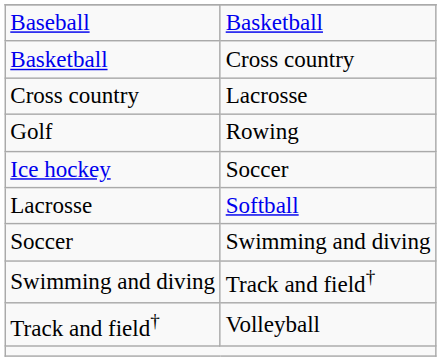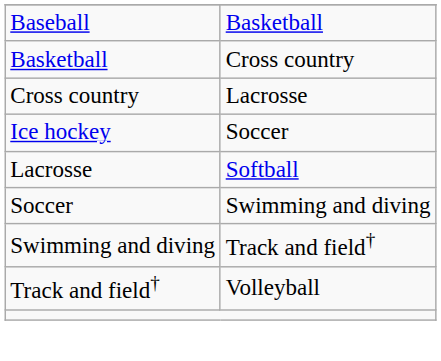- row: (31, 132)
